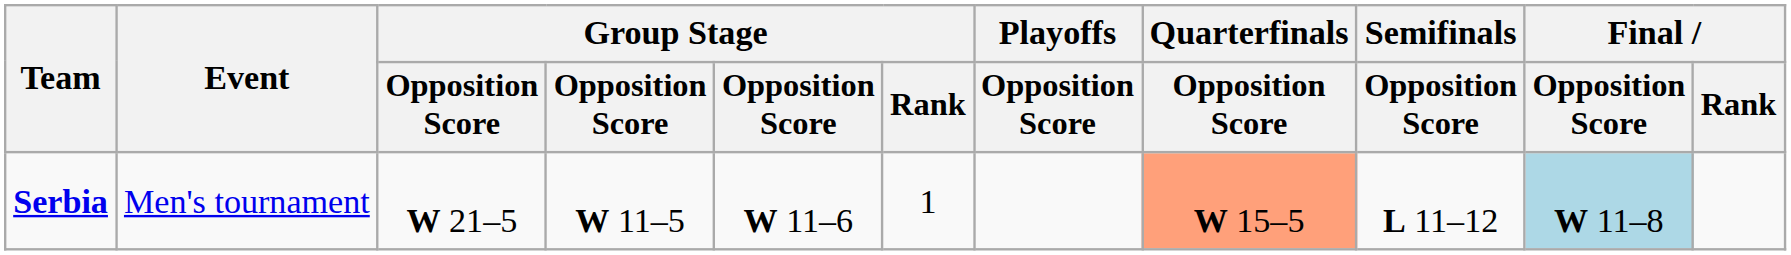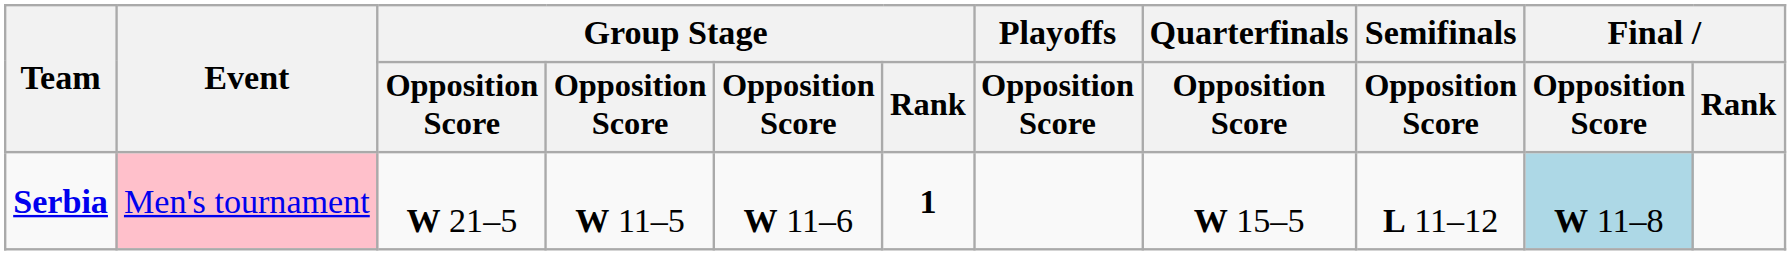(247, 200) no background -> (247, 200) pink background
(928, 200) normal -> (928, 200) bold
(1249, 220) lightsalmon background -> (1249, 220) no background
